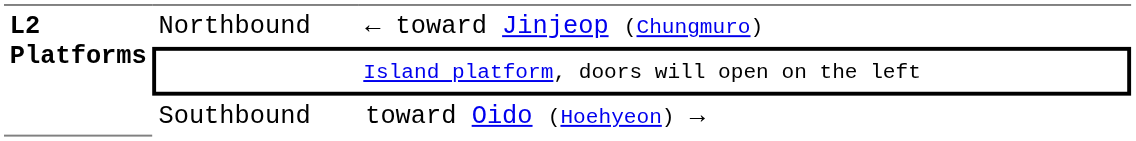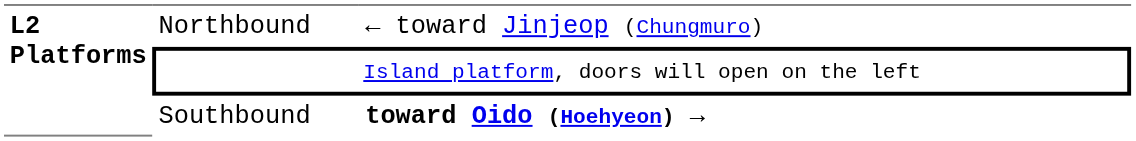(535, 116) normal -> (535, 116) bold
